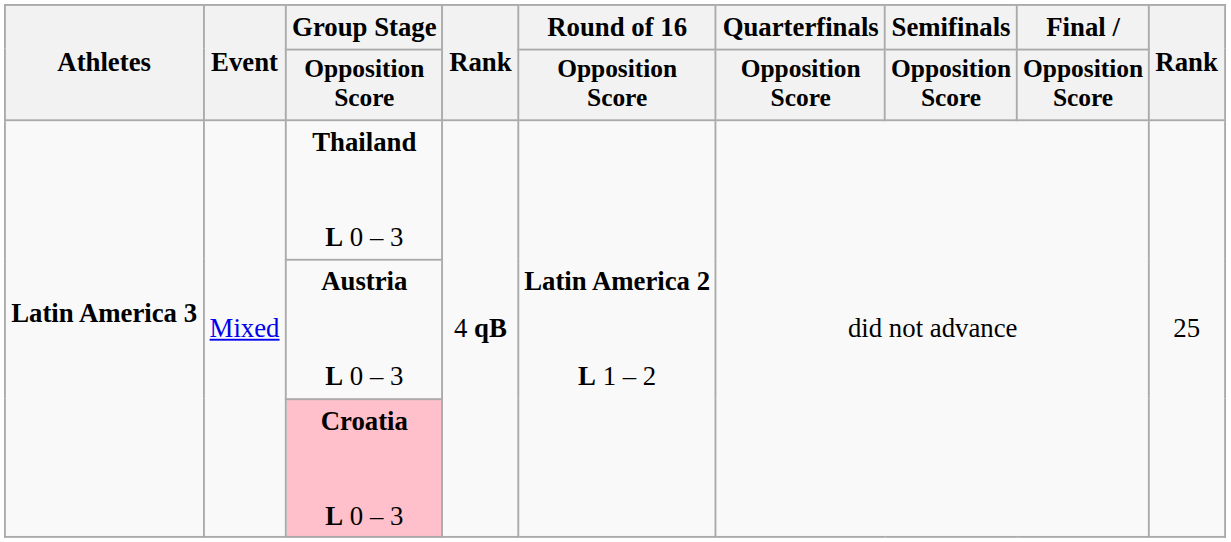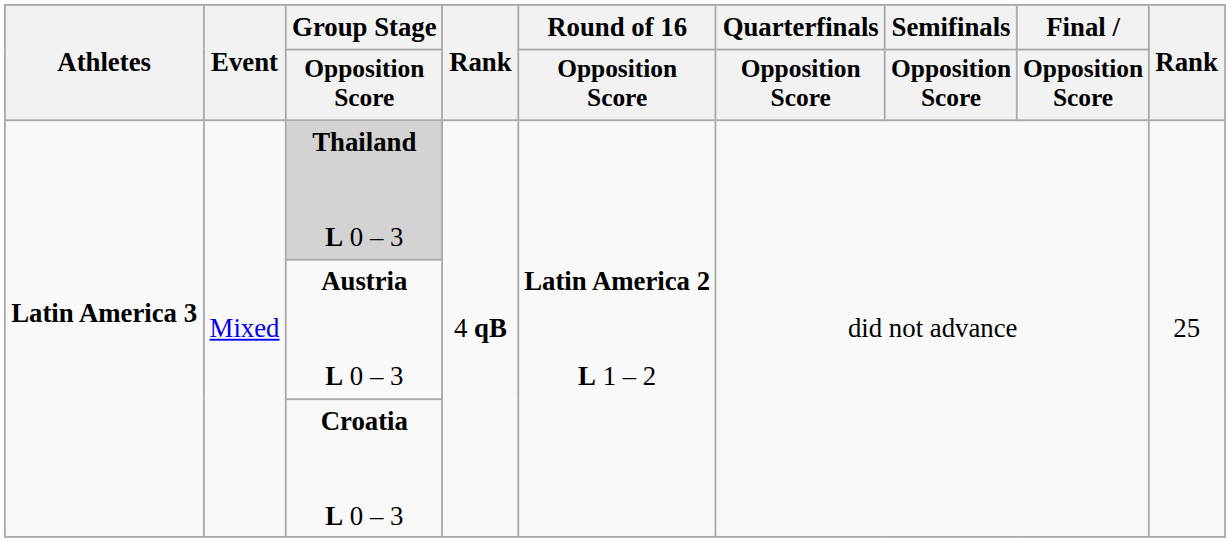(364, 190) no background -> (364, 190) lightgrey background
(364, 468) pink background -> (364, 468) no background
